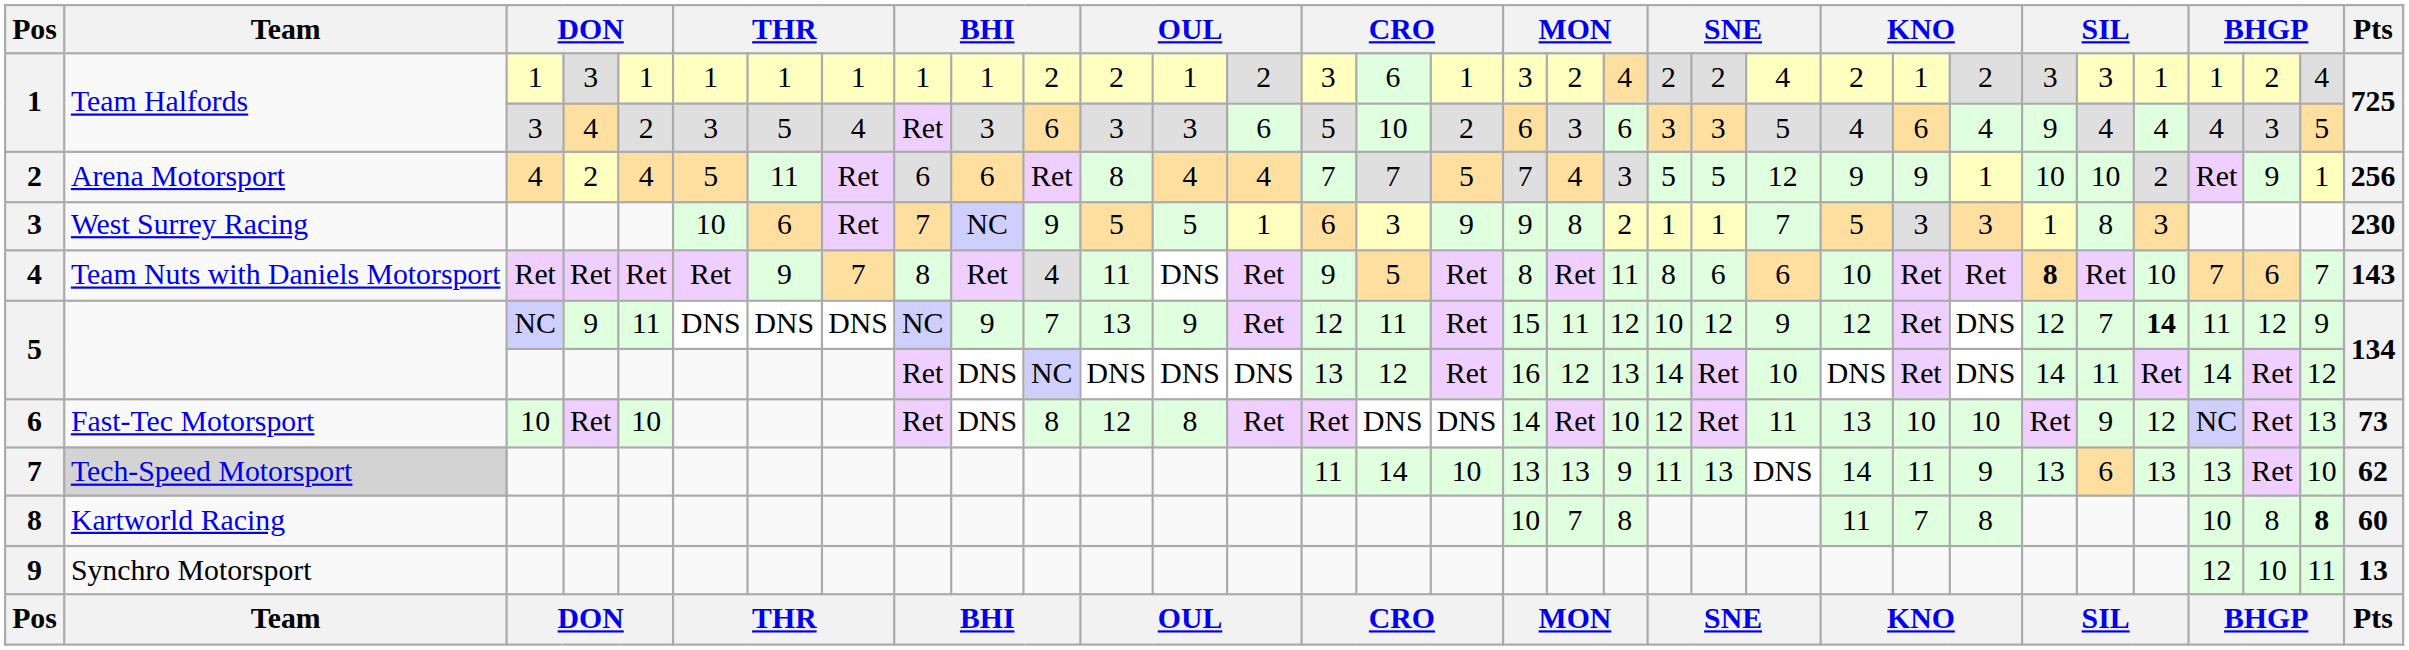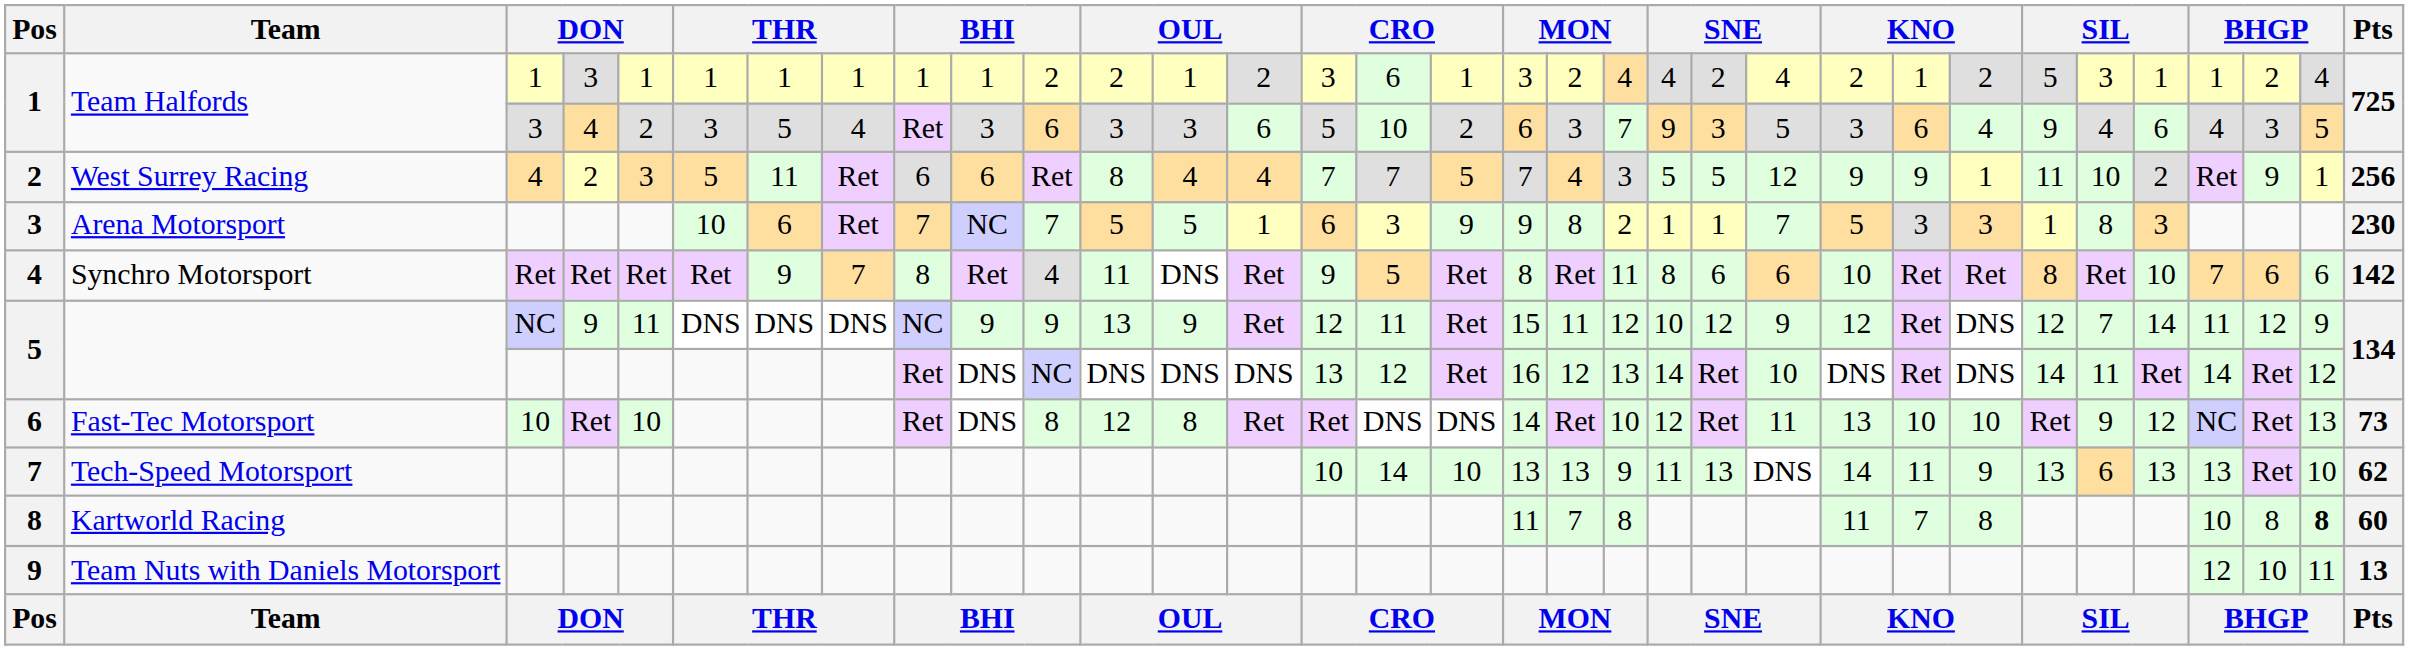(1668, 77) 2 -> (1668, 77) 4
(2050, 77) 3 -> (2050, 77) 5
(1625, 126) 6 -> (1625, 126) 7
(1668, 126) 3 -> (1668, 126) 9
(1856, 126) 4 -> (1856, 126) 3
(2161, 126) 4 -> (2161, 126) 6
(178, 176) Arena Motorsport -> (190, 176) West Surrey Racing
(646, 176) 4 -> (646, 176) 3
(2050, 176) 10 -> (2050, 176) 11
(190, 225) West Surrey Racing -> (178, 225) Arena Motorsport
(1052, 225) 9 -> (1052, 225) 7
(286, 274) Team Nuts with Daniels Motorsport -> (191, 274) Synchro Motorsport
(2050, 274) bold -> (2050, 274) normal
(2322, 274) 7 -> (2322, 274) 6
(2373, 274) 143 -> (2373, 274) 142
(1052, 323) 7 -> (1052, 323) 9
(2161, 323) bold -> (2161, 323) normal
(212, 470) lightgrey background -> (212, 470) no background
(1328, 470) 11 -> (1328, 470) 10
(1525, 520) 10 -> (1525, 520) 11
(191, 569) Synchro Motorsport -> (286, 569) Team Nuts with Daniels Motorsport
